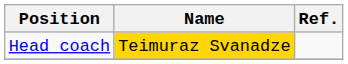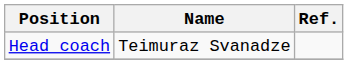(204, 46) gold background -> (204, 46) no background
